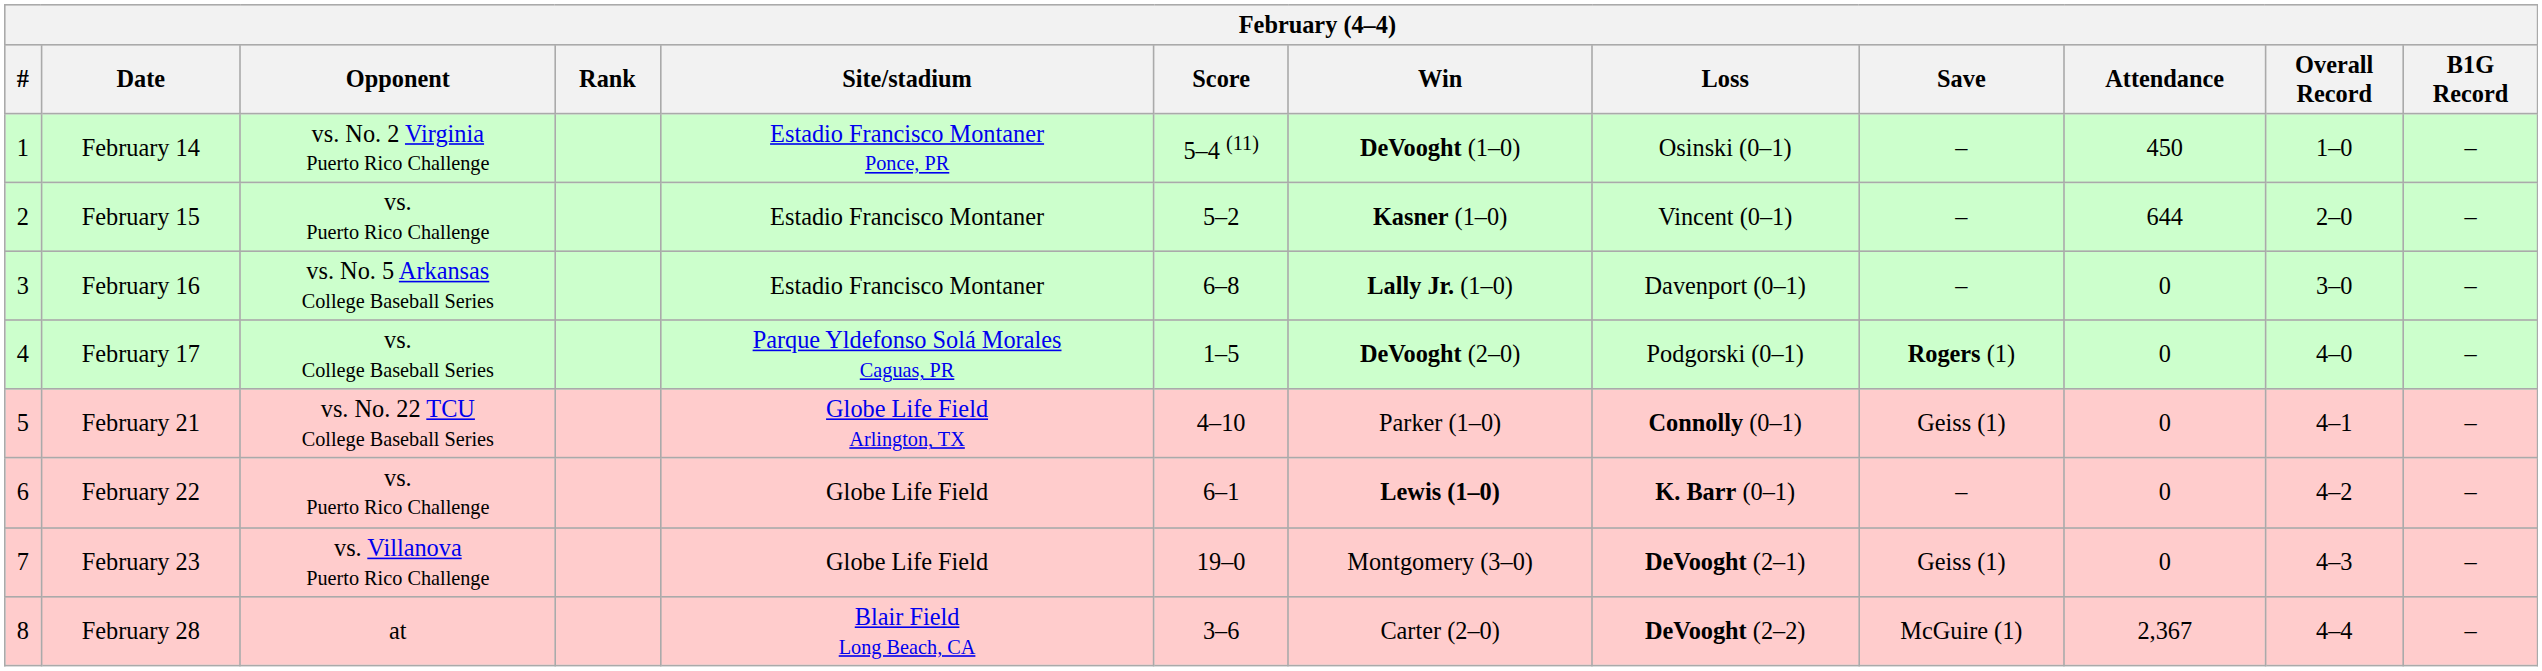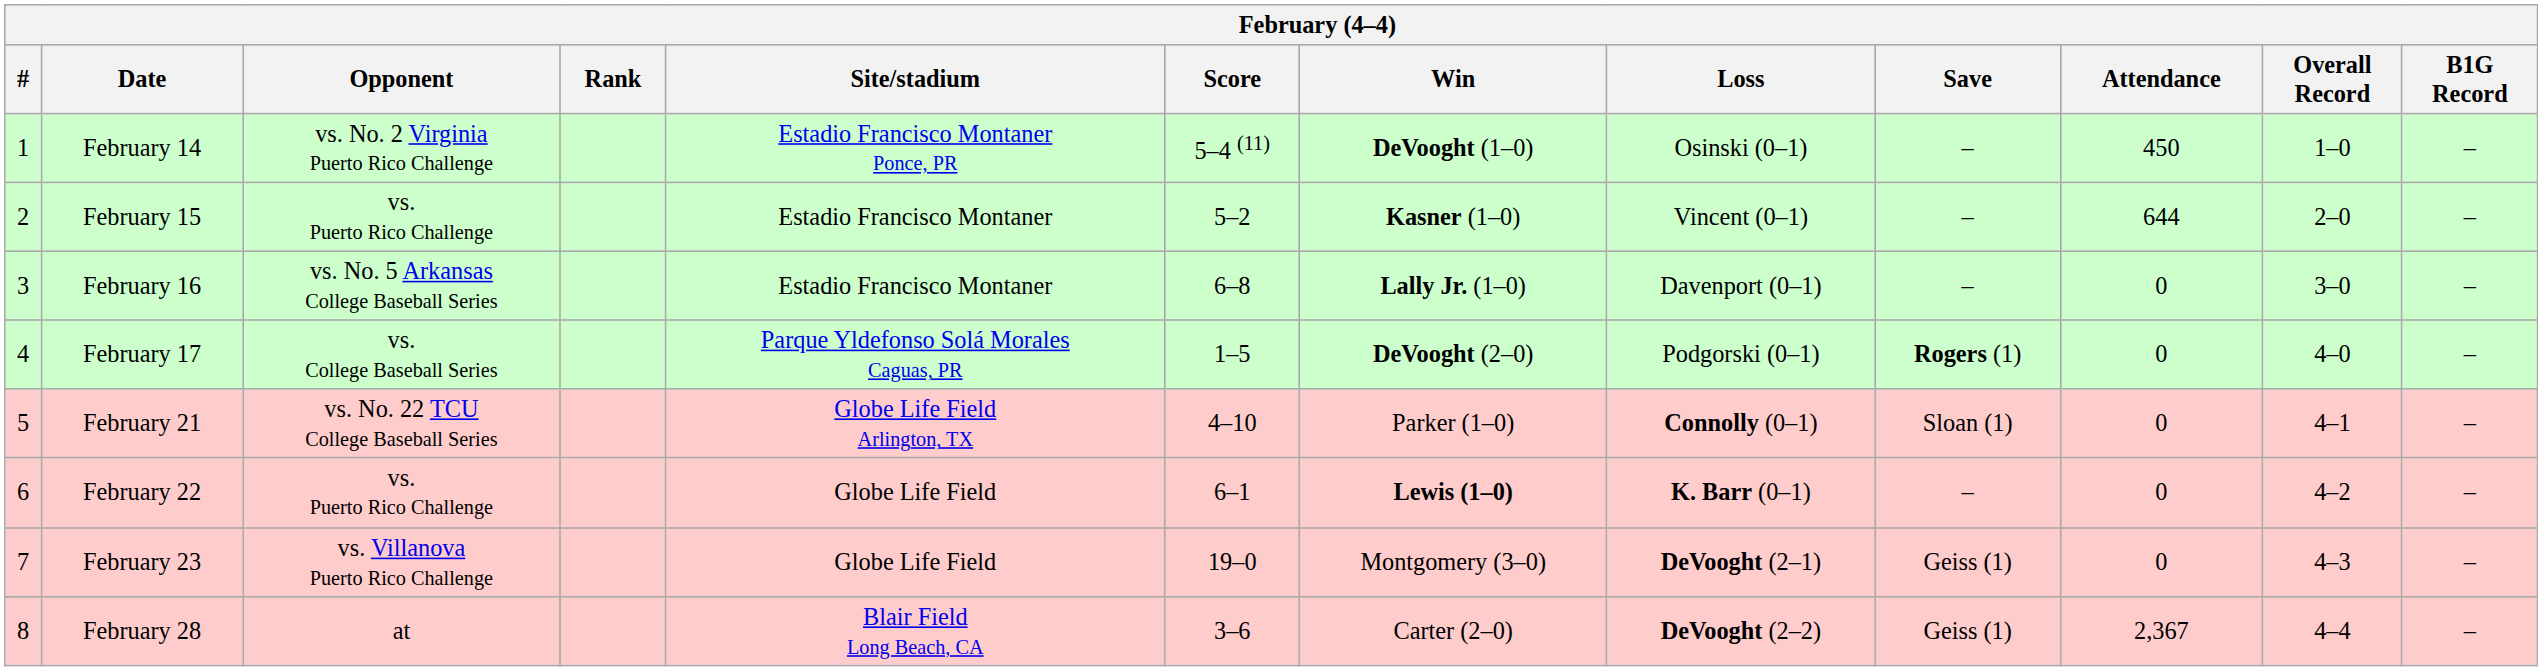(1961, 423) Geiss (1) -> (1968, 423) Sloan (1)
(1961, 630) McGuire (1) -> (1968, 630) Geiss (1)
